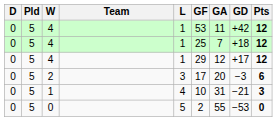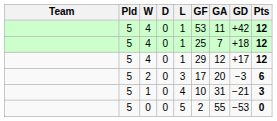columns swapped: (117, 12) <-> (13, 12)
